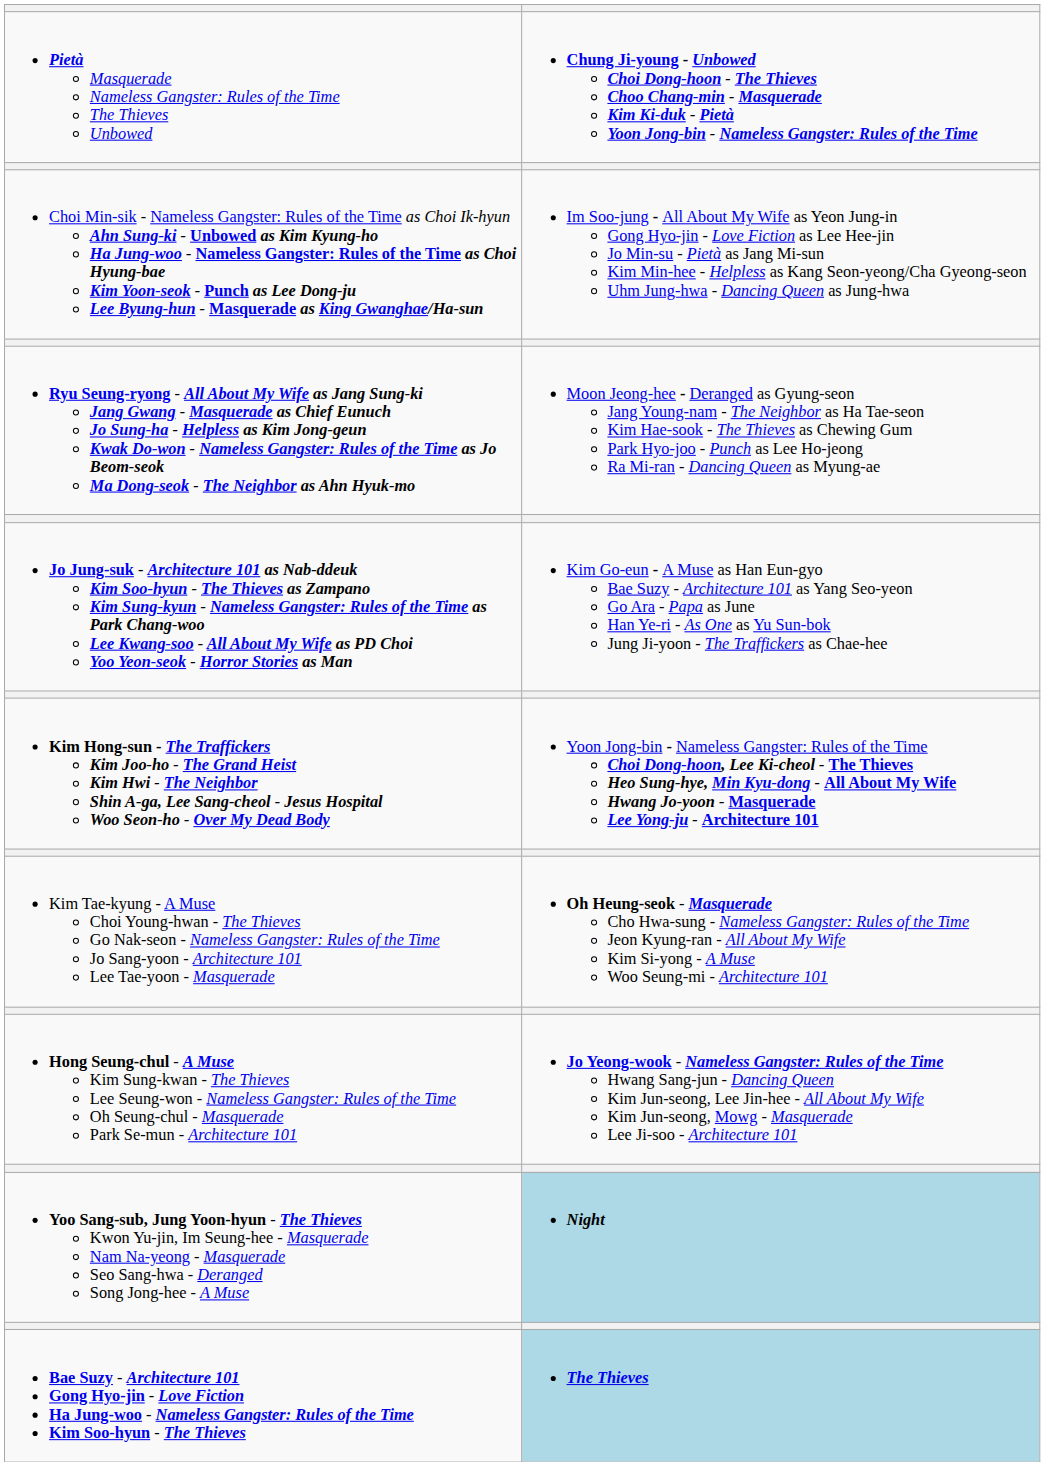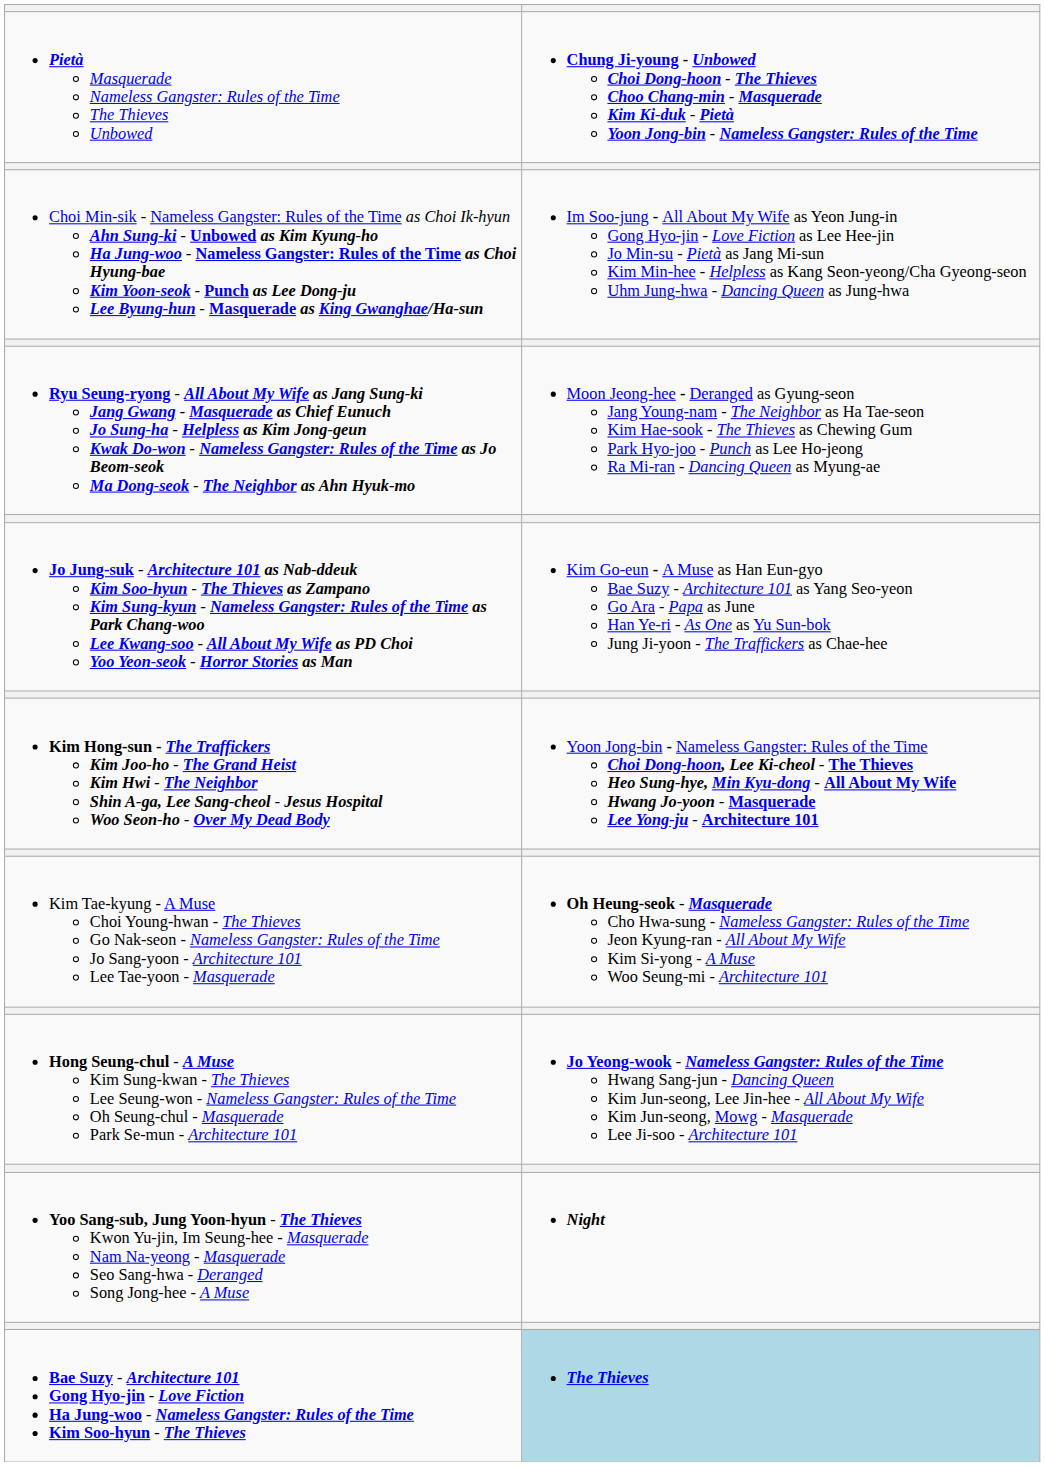(781, 1220) lightblue background -> (781, 1220) no background
